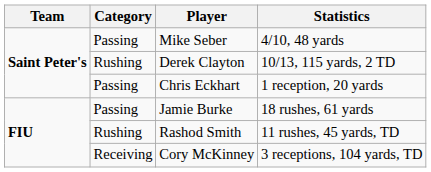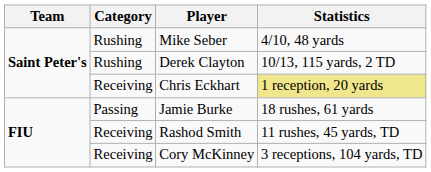(116, 39) Passing -> (118, 39) Rushing
(116, 85) Passing -> (123, 85) Receiving
(322, 85) no background -> (322, 85) khaki background
(118, 132) Rushing -> (123, 132) Receiving
